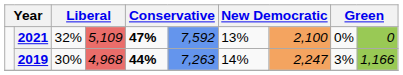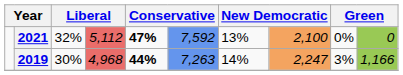(105, 38) 5,109 -> (106, 38) 5,112
